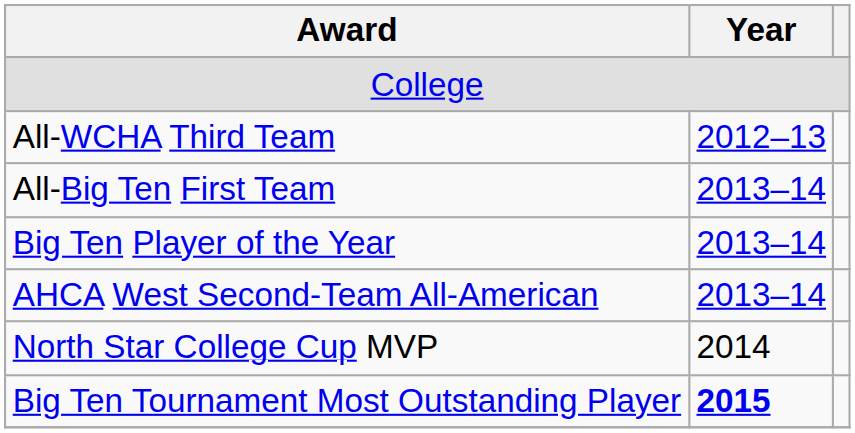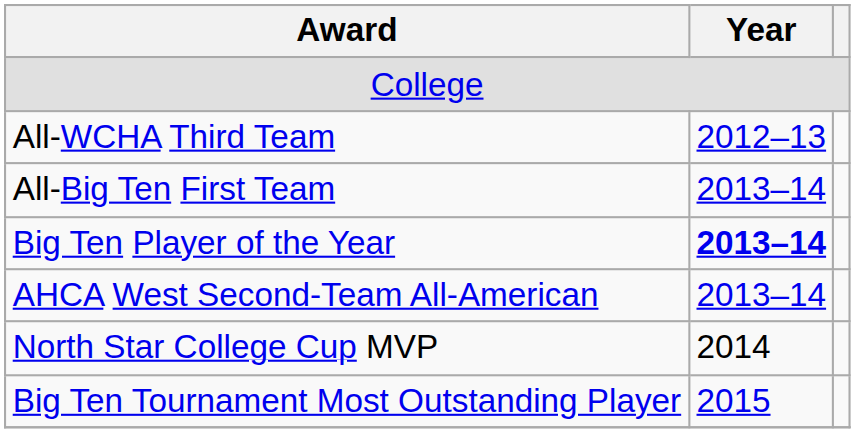(761, 242) normal -> (761, 242) bold
(734, 400) bold -> (734, 400) normal
